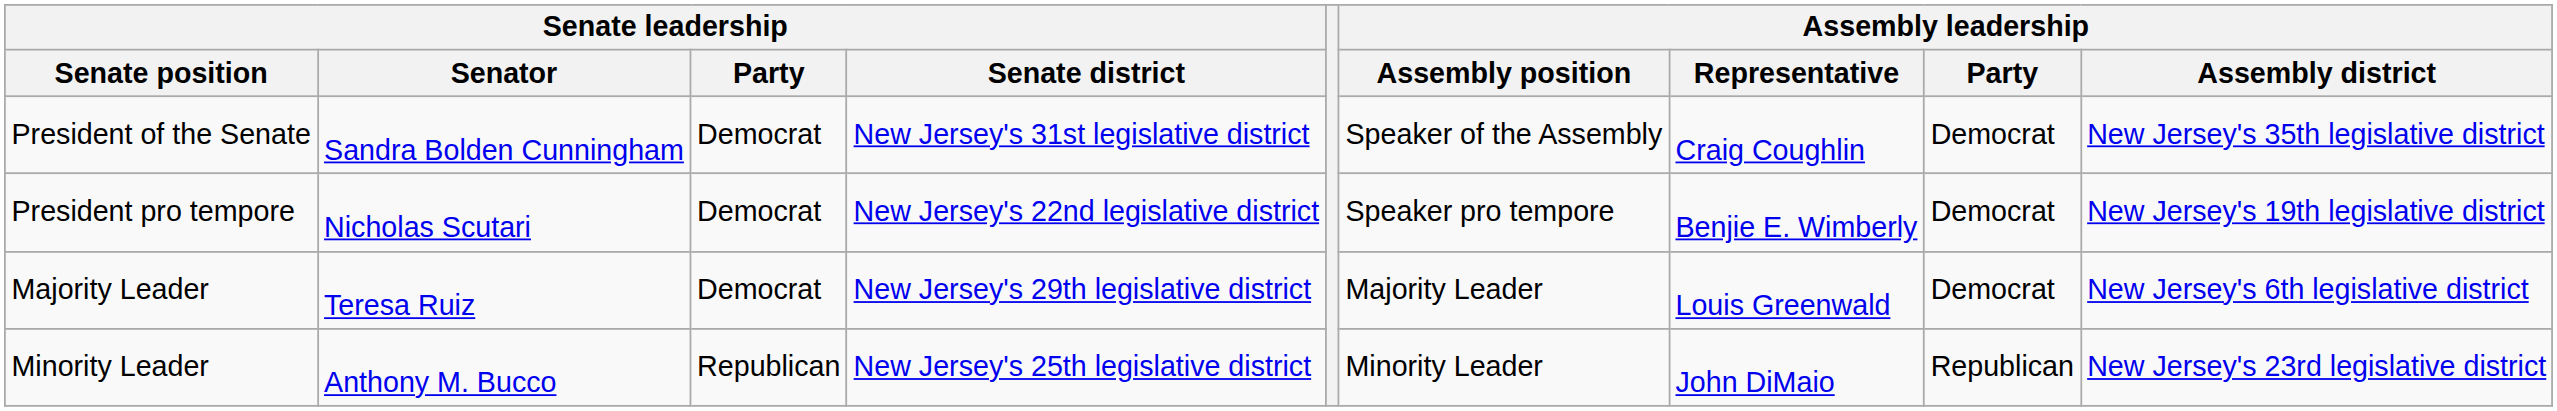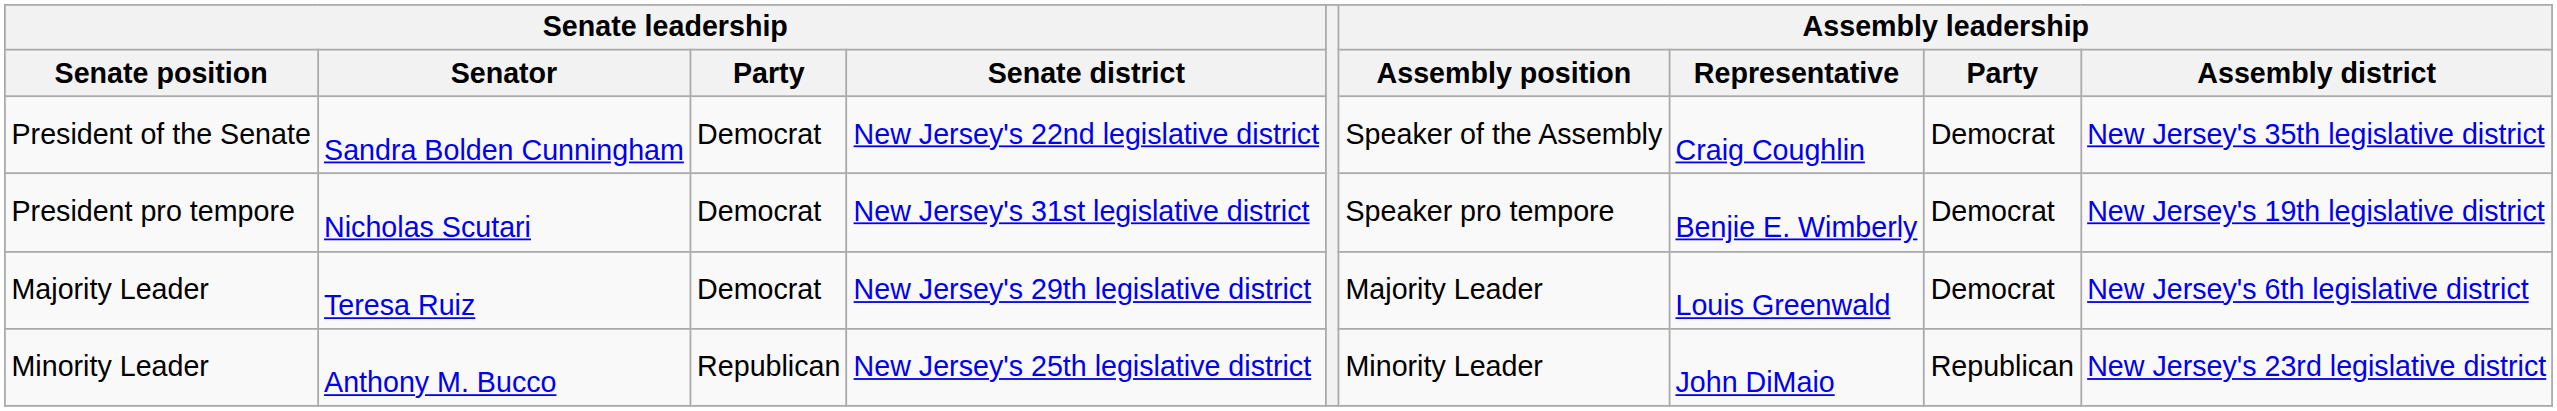(1082, 134) New Jersey's 31st legislative district -> (1086, 134) New Jersey's 22nd legislative district
(1086, 211) New Jersey's 22nd legislative district -> (1082, 211) New Jersey's 31st legislative district
